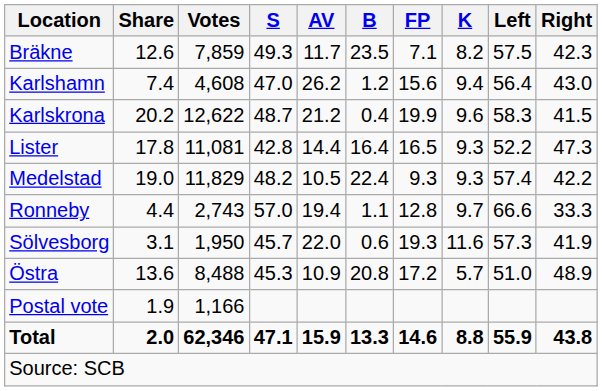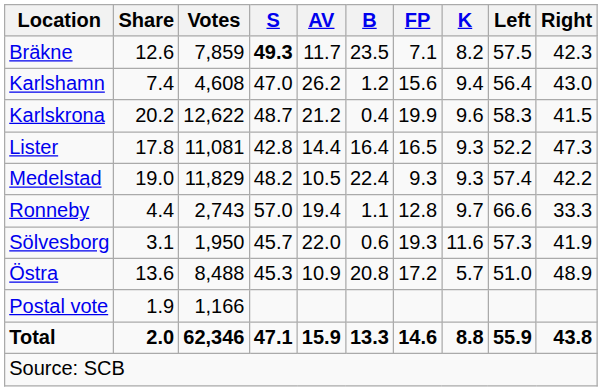(273, 52) normal -> (273, 52) bold
